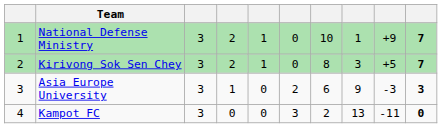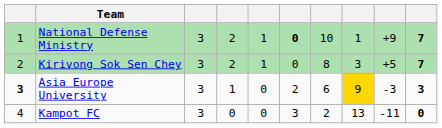(295, 39) normal -> (295, 39) bold
(20, 89) normal -> (20, 89) bold
(358, 89) no background -> (358, 89) gold background
